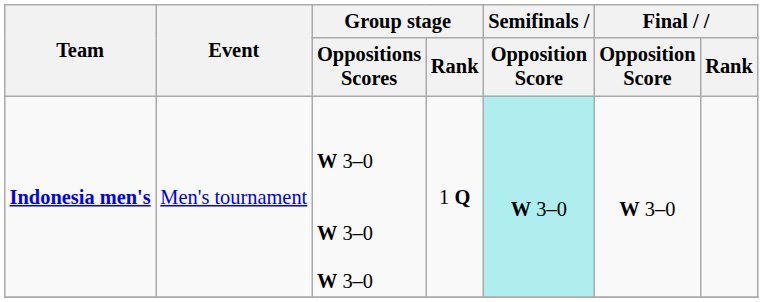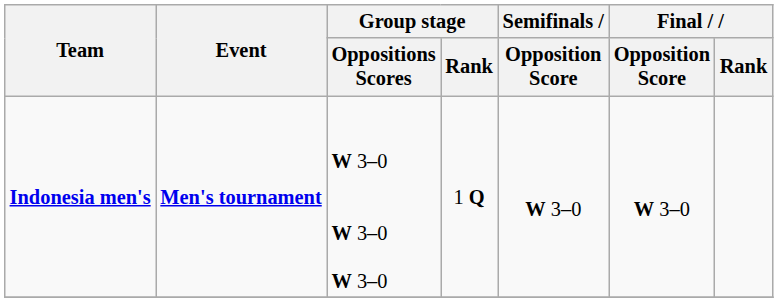(234, 196) normal -> (241, 196) bold
(539, 208) paleturquoise background -> (553, 208) no background
